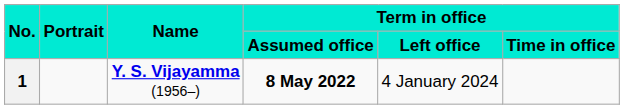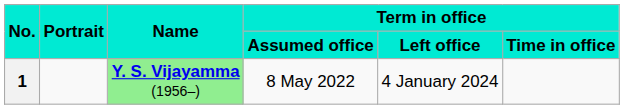(176, 81) no background -> (176, 81) lightgreen background
(311, 81) bold -> (311, 81) normal
